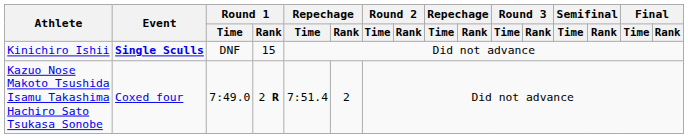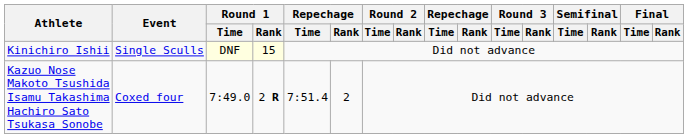(159, 51) bold -> (159, 51) normal
(230, 51) no background -> (230, 51) lightyellow background
(269, 51) no background -> (269, 51) lightyellow background
